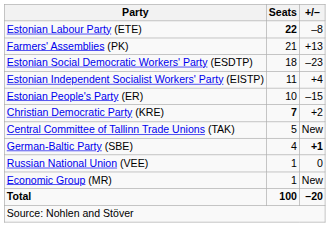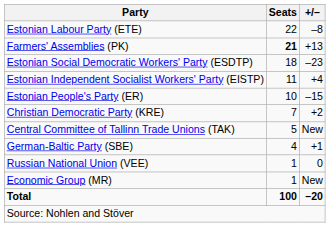(291, 29) bold -> (291, 29) normal
(291, 46) normal -> (291, 46) bold
(294, 113) bold -> (294, 113) normal
(317, 146) bold -> (317, 146) normal
